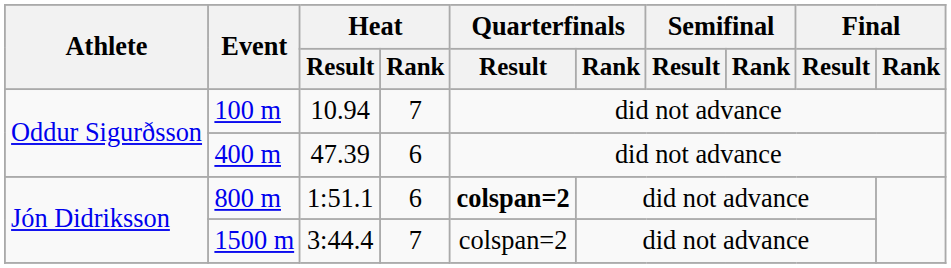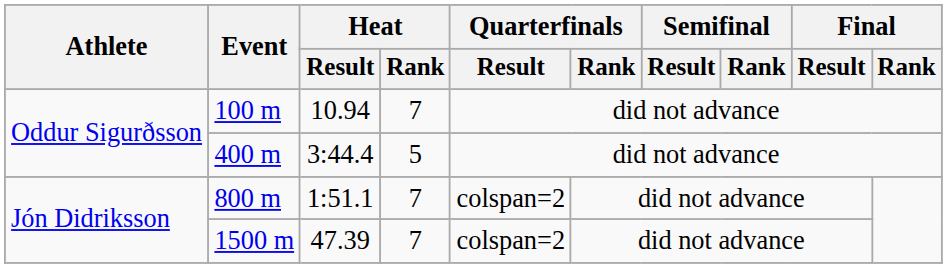(340, 154) 47.39 -> (340, 154) 3:44.4
(415, 154) 6 -> (415, 154) 5
(415, 198) 6 -> (415, 198) 7
(513, 198) bold -> (511, 198) normal
(340, 241) 3:44.4 -> (340, 241) 47.39
